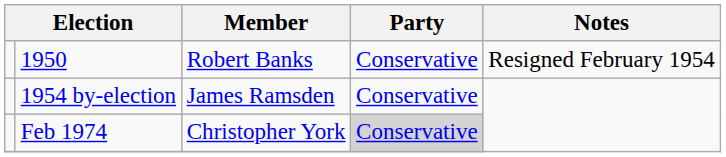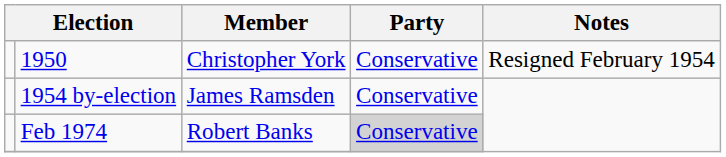(250, 59) Robert Banks -> (266, 59) Christopher York
(266, 132) Christopher York -> (250, 132) Robert Banks
